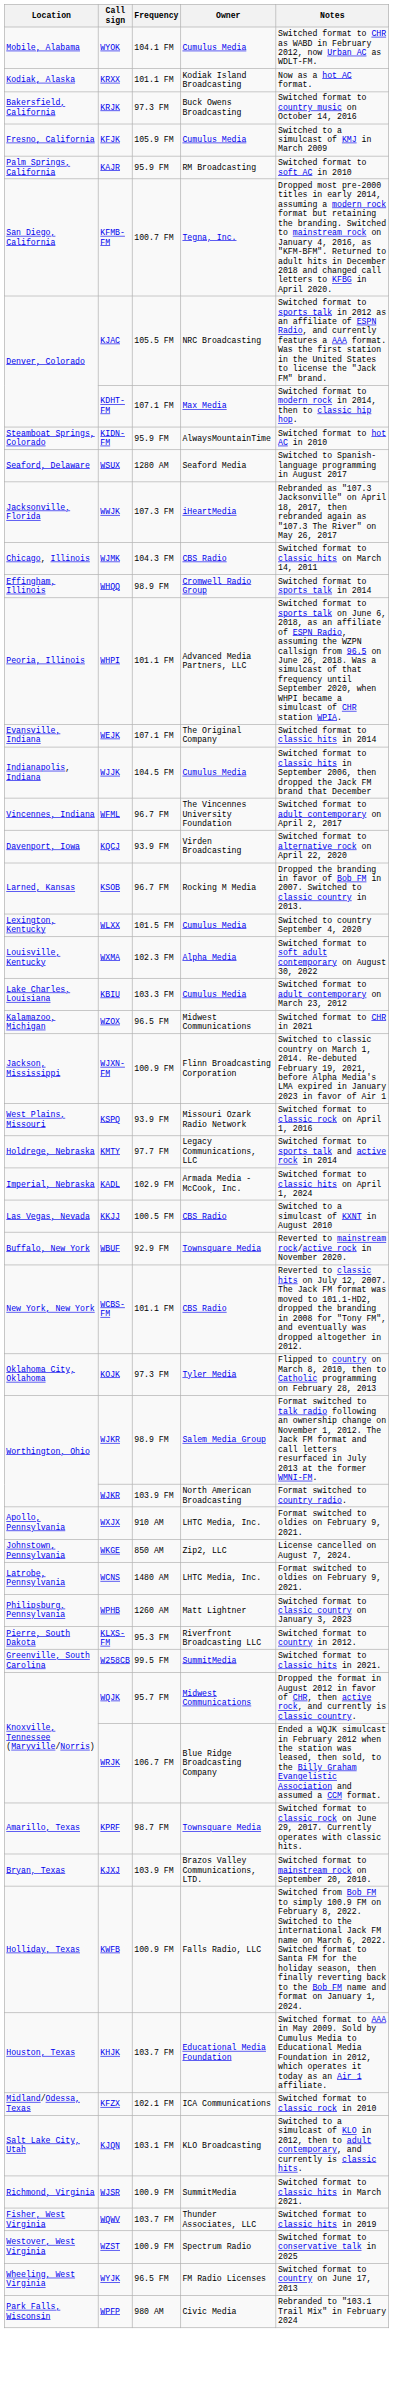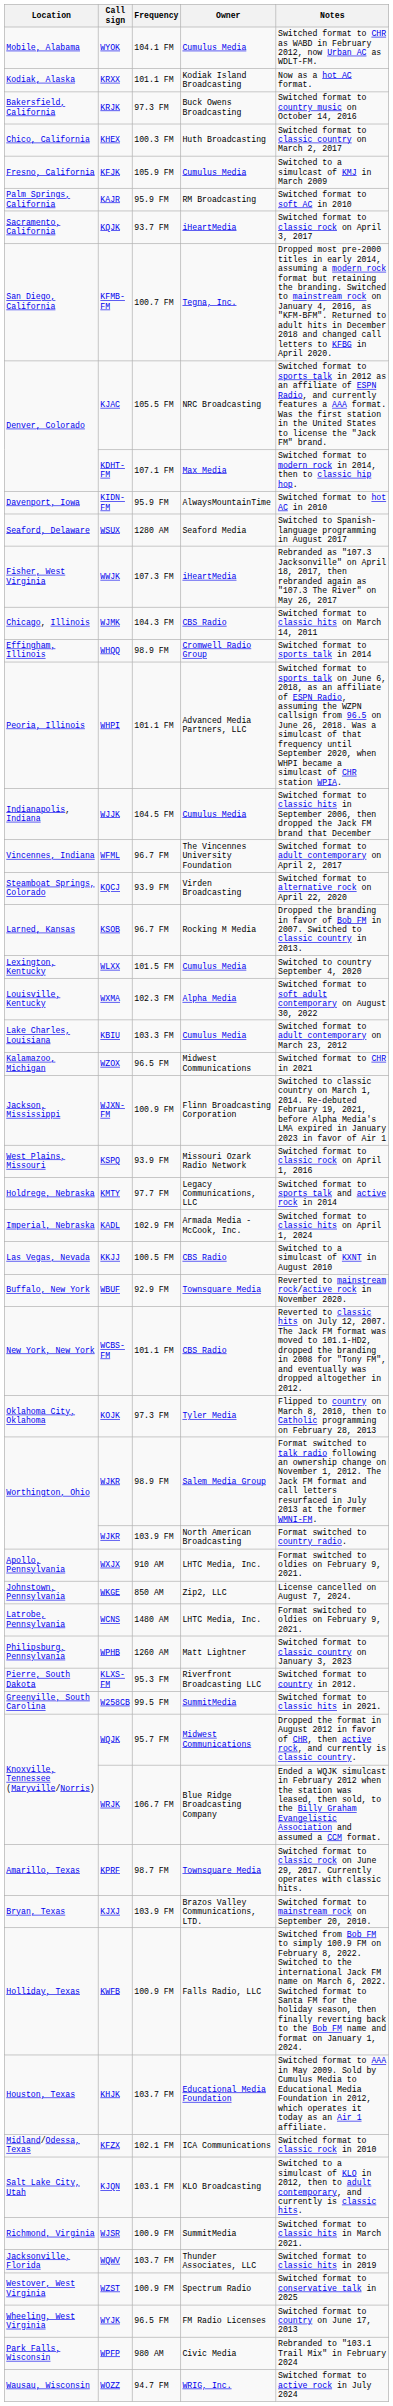+ row: (110, 140)
+ row: (110, 227)
(51, 438) Steamboat Springs, Colorado -> (43, 503) Davenport, Iowa
(38, 512) Jacksonville, Florida -> (36, 577) Fisher, West Virginia
- row: (110, 736)
(43, 847) Davenport, Iowa -> (51, 888) Steamboat Springs, Colorado
(36, 2220) Fisher, West Virginia -> (38, 2261) Jacksonville, Florida
+ row: (110, 2386)
